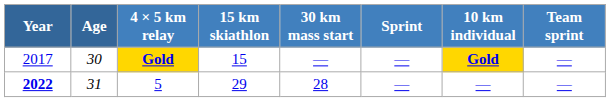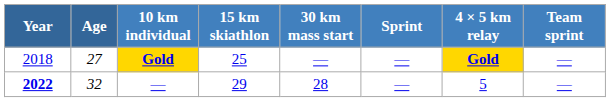columns swapped: (483, 26) <-> (158, 26)
(38, 59) 2017 -> (38, 59) 2018
(94, 59) 30 -> (94, 59) 27
(239, 59) 15 -> (239, 59) 25
(94, 84) 31 -> (94, 84) 32
